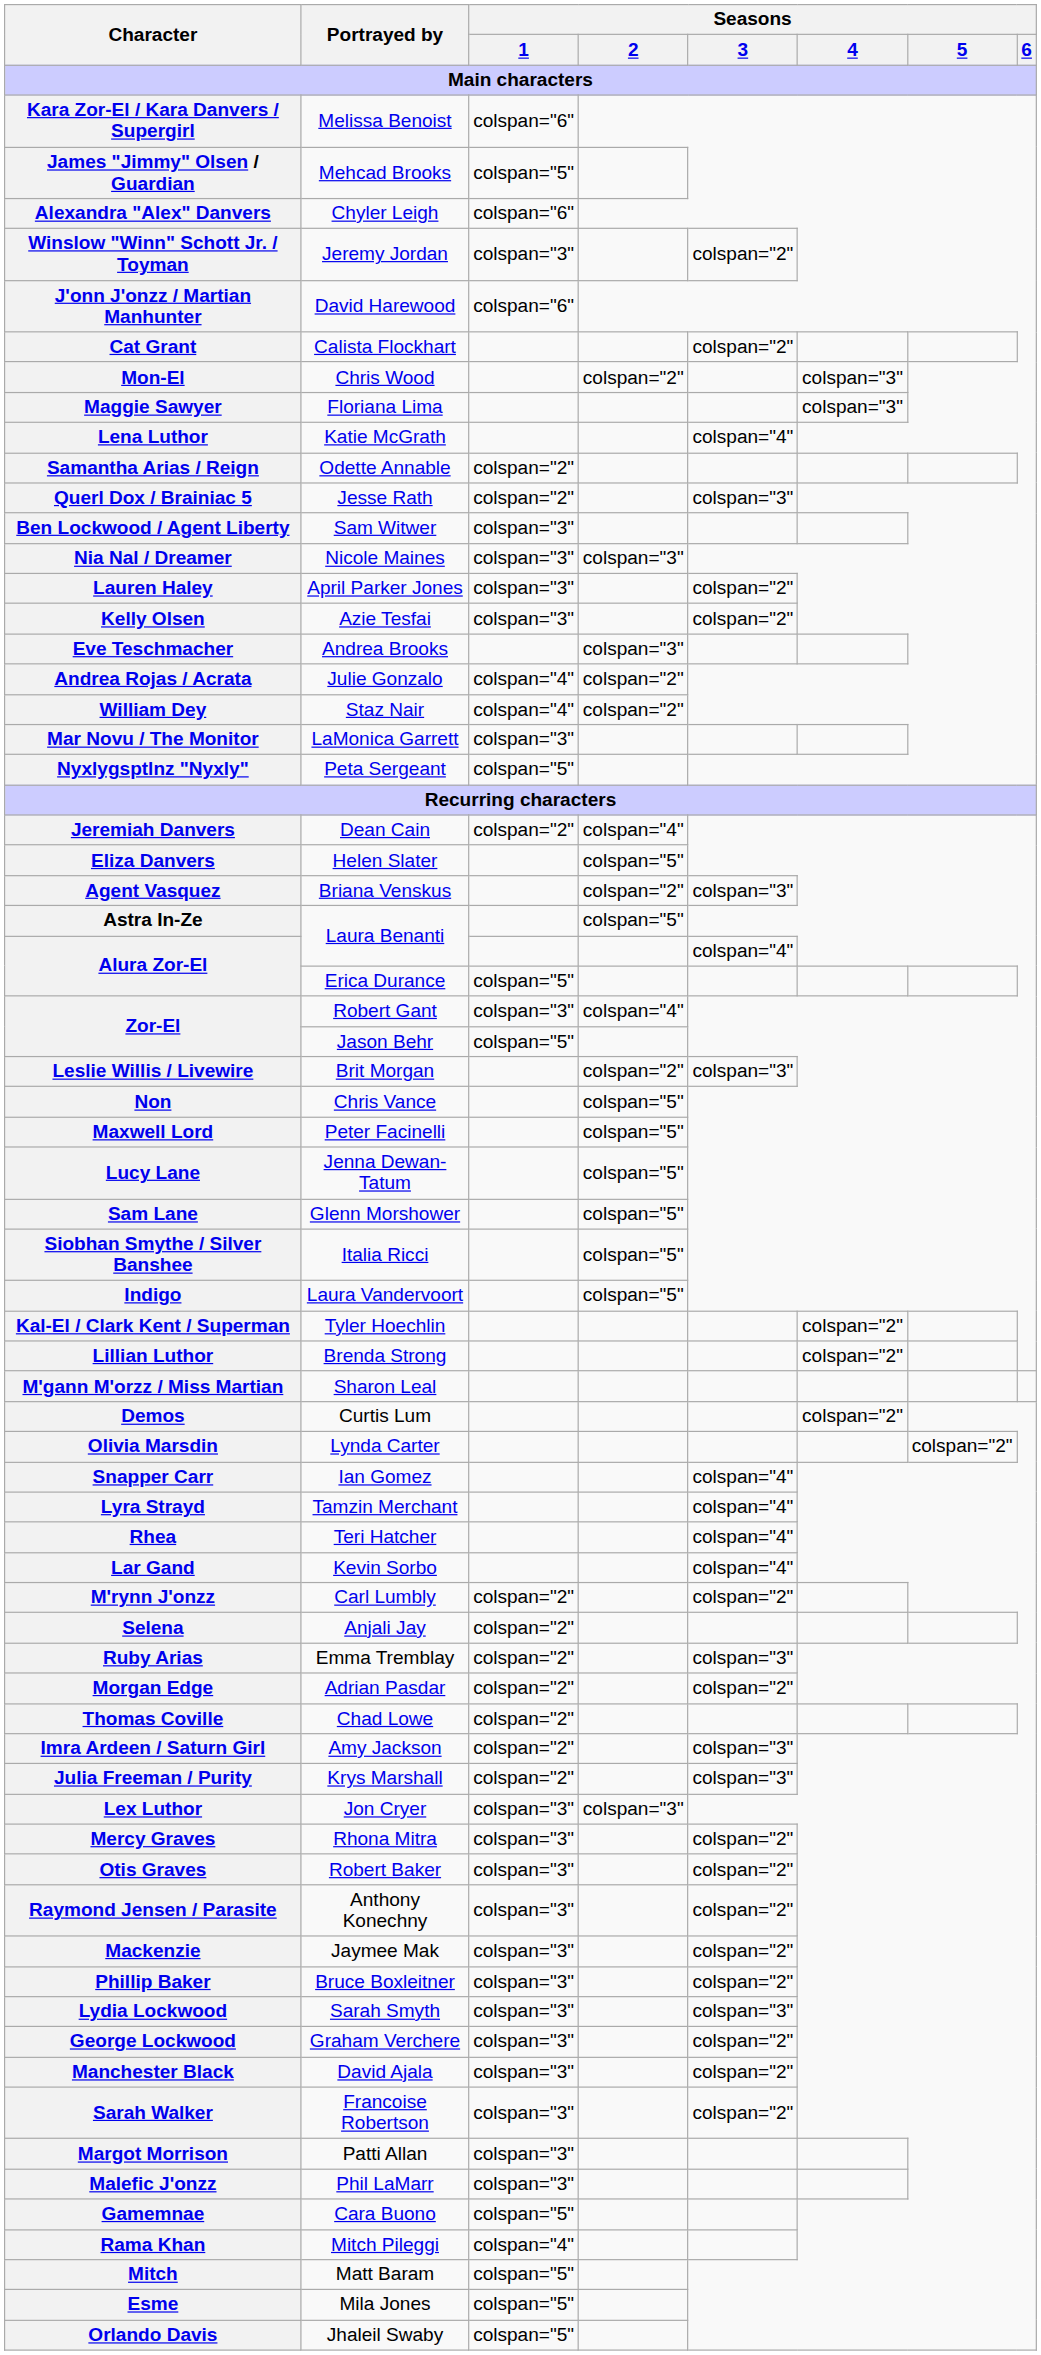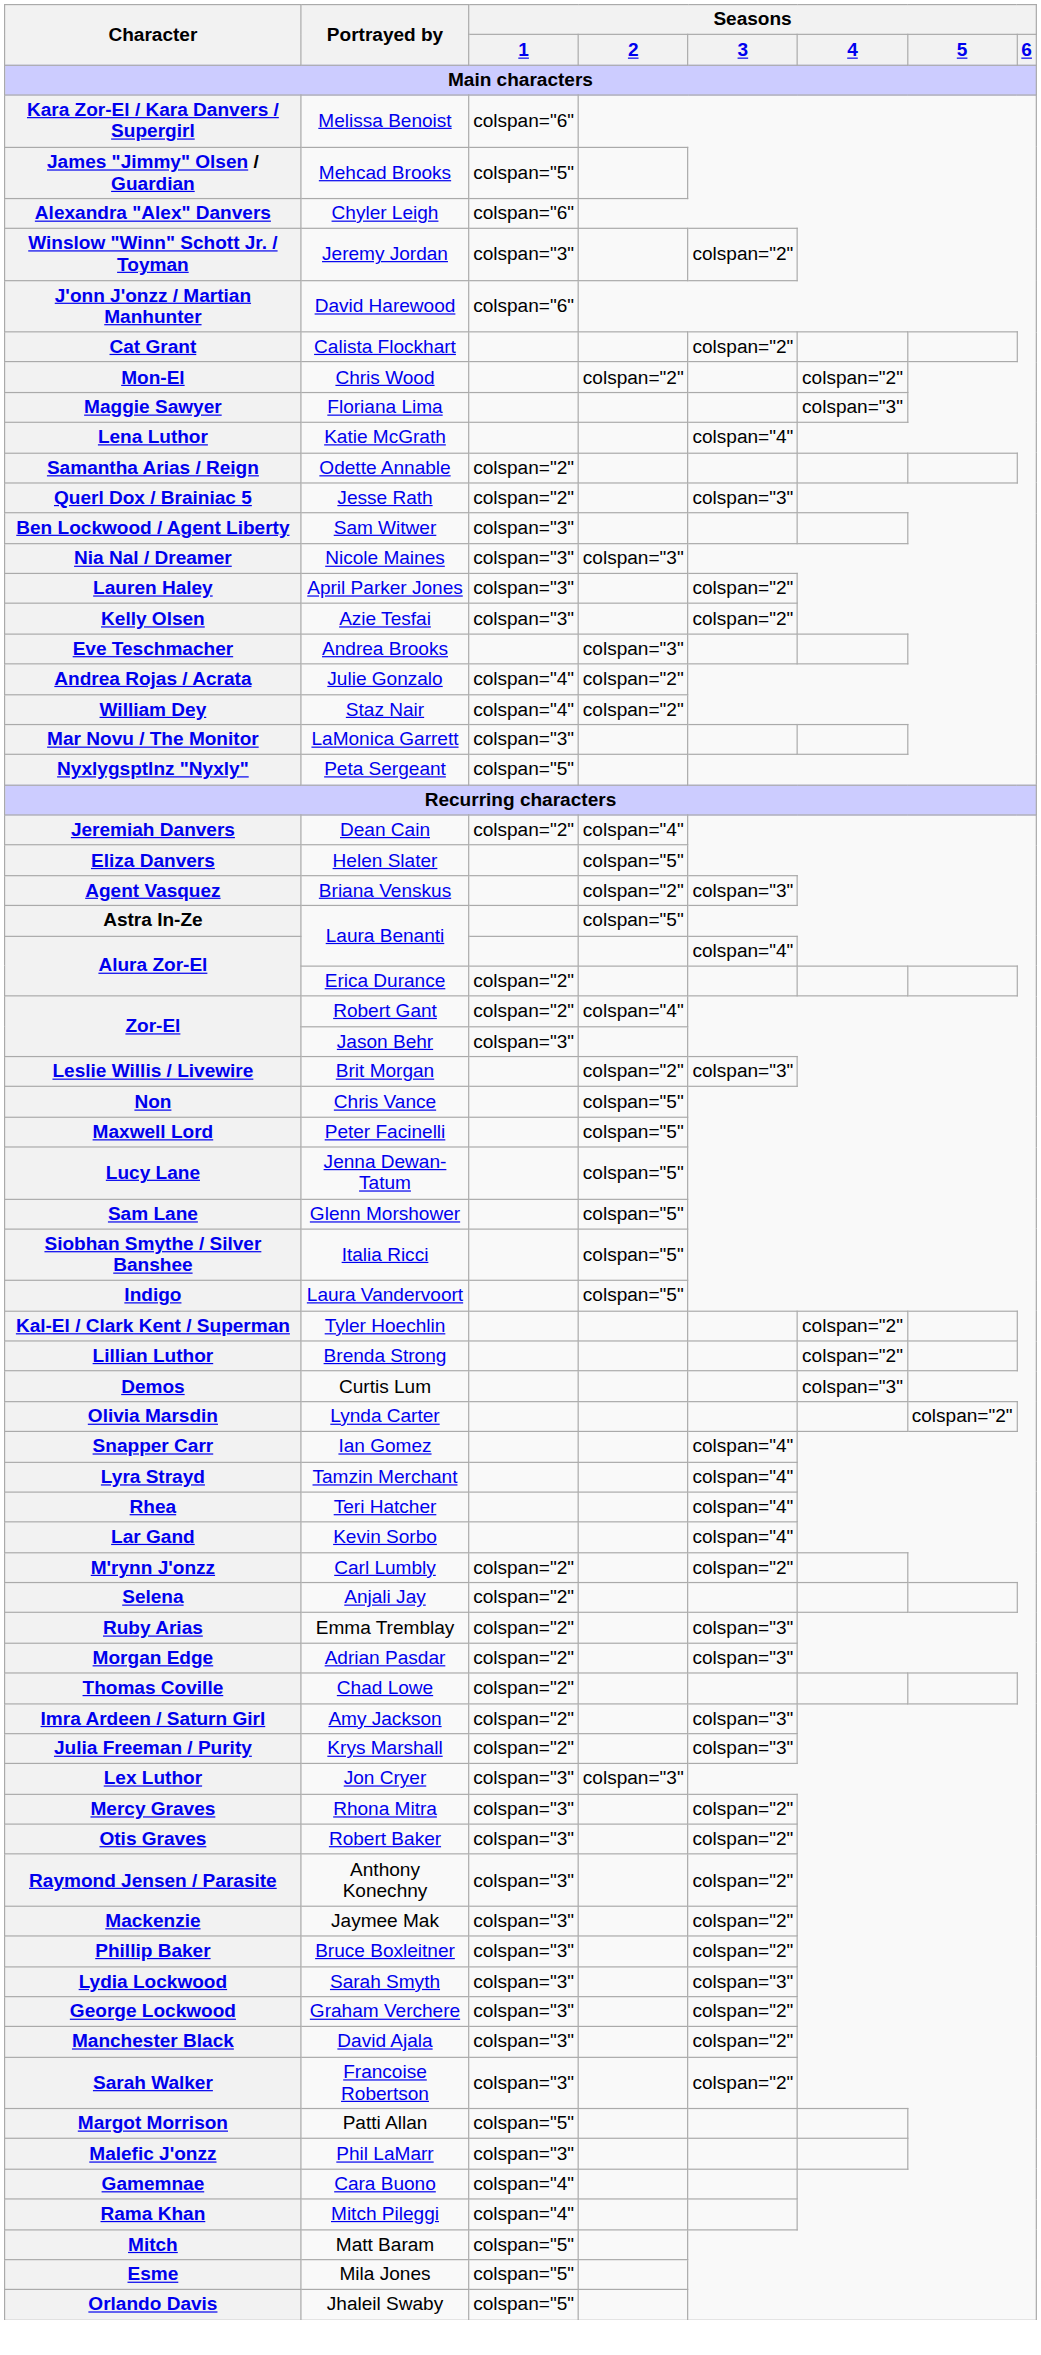(852, 377) colspan="3" -> (852, 377) colspan="2"
(524, 980) colspan="5" -> (524, 980) colspan="2"
(524, 1011) colspan="3" -> (524, 1011) colspan="2"
(524, 1041) colspan="5" -> (524, 1041) colspan="3"
- row: (153, 1386)
(852, 1416) colspan="2" -> (852, 1386) colspan="3"
(743, 1688) colspan="2" -> (743, 1657) colspan="3"
(524, 2153) colspan="3" -> (524, 2123) colspan="5"
(524, 2214) colspan="5" -> (524, 2183) colspan="4"
